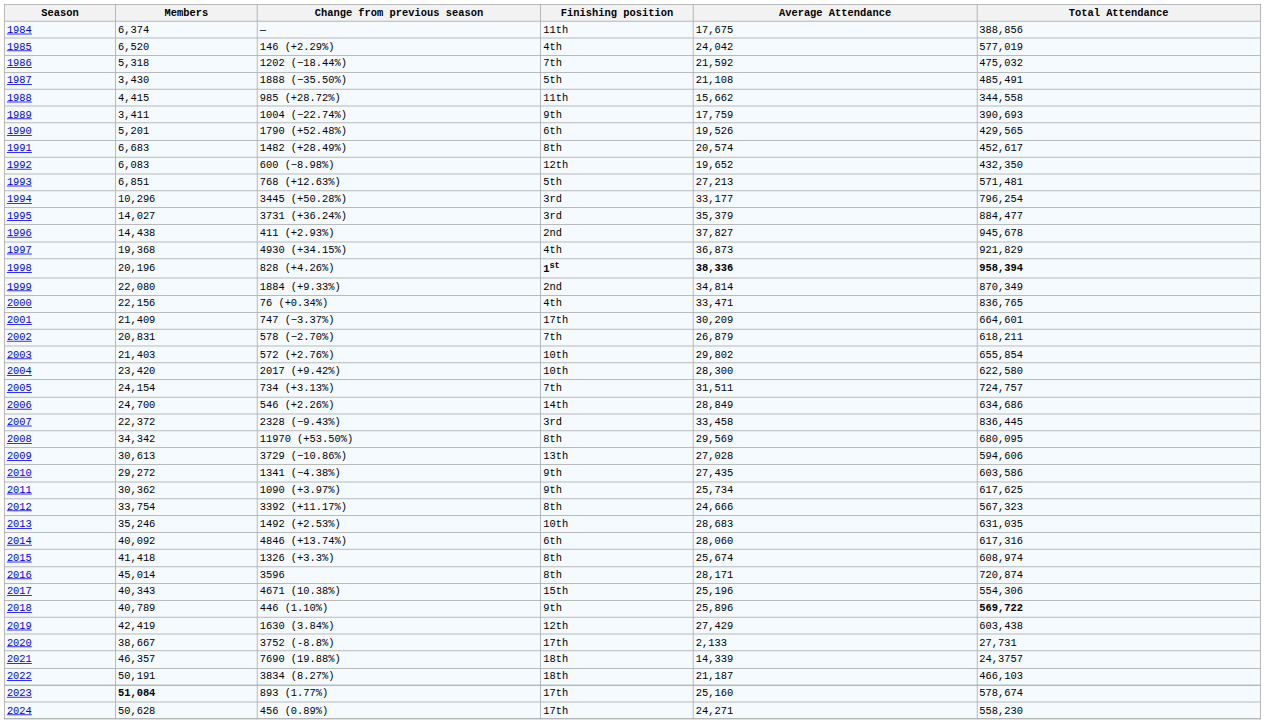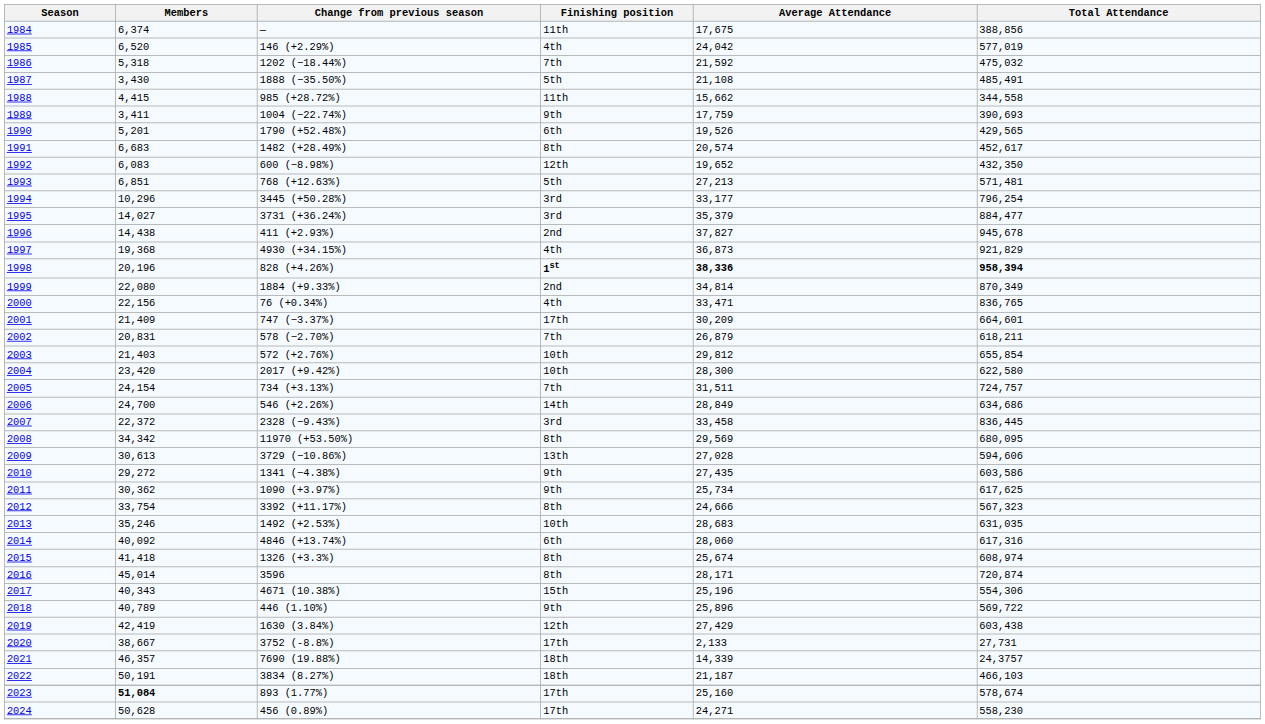(715, 355) 29,802 -> (715, 355) 29,812
(1001, 609) bold -> (1001, 609) normal
